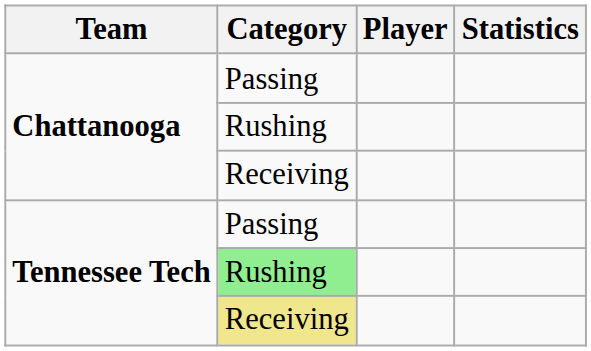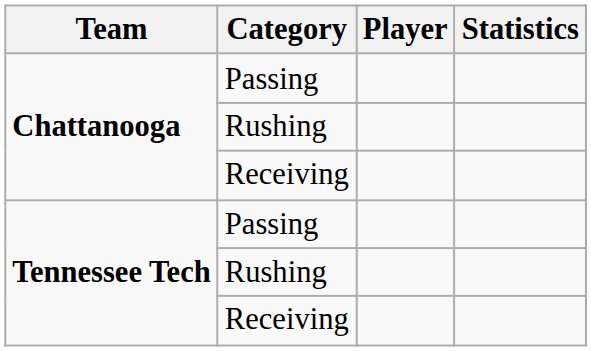(276, 271) lightgreen background -> (276, 271) no background
(287, 320) khaki background -> (287, 320) no background
